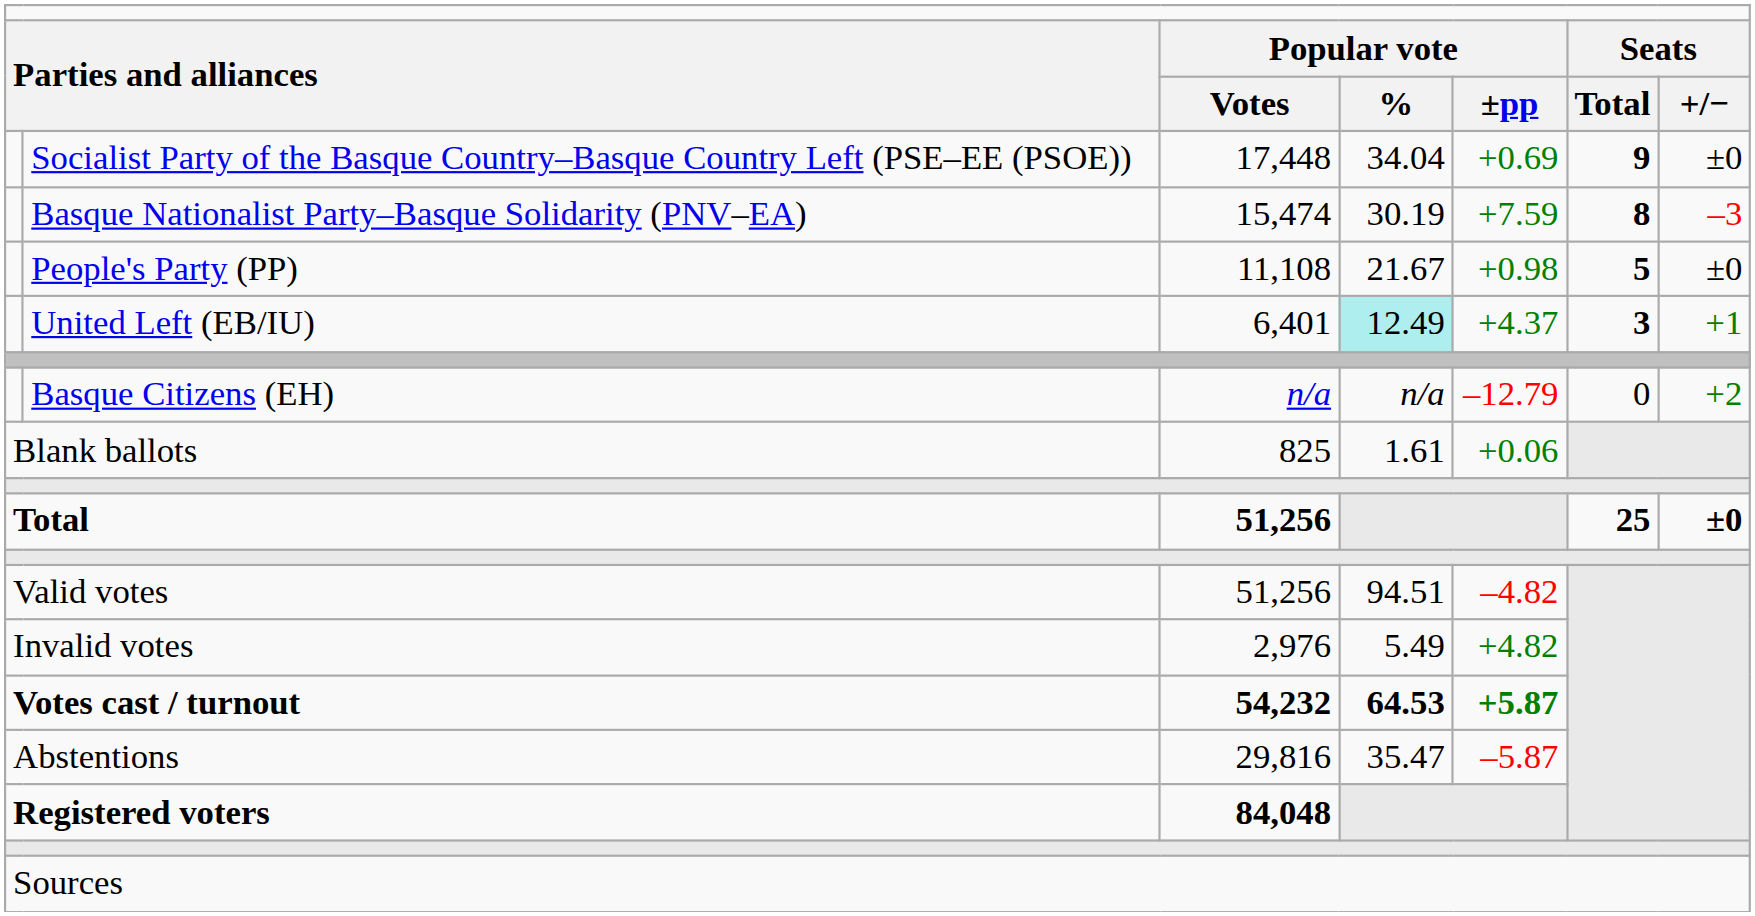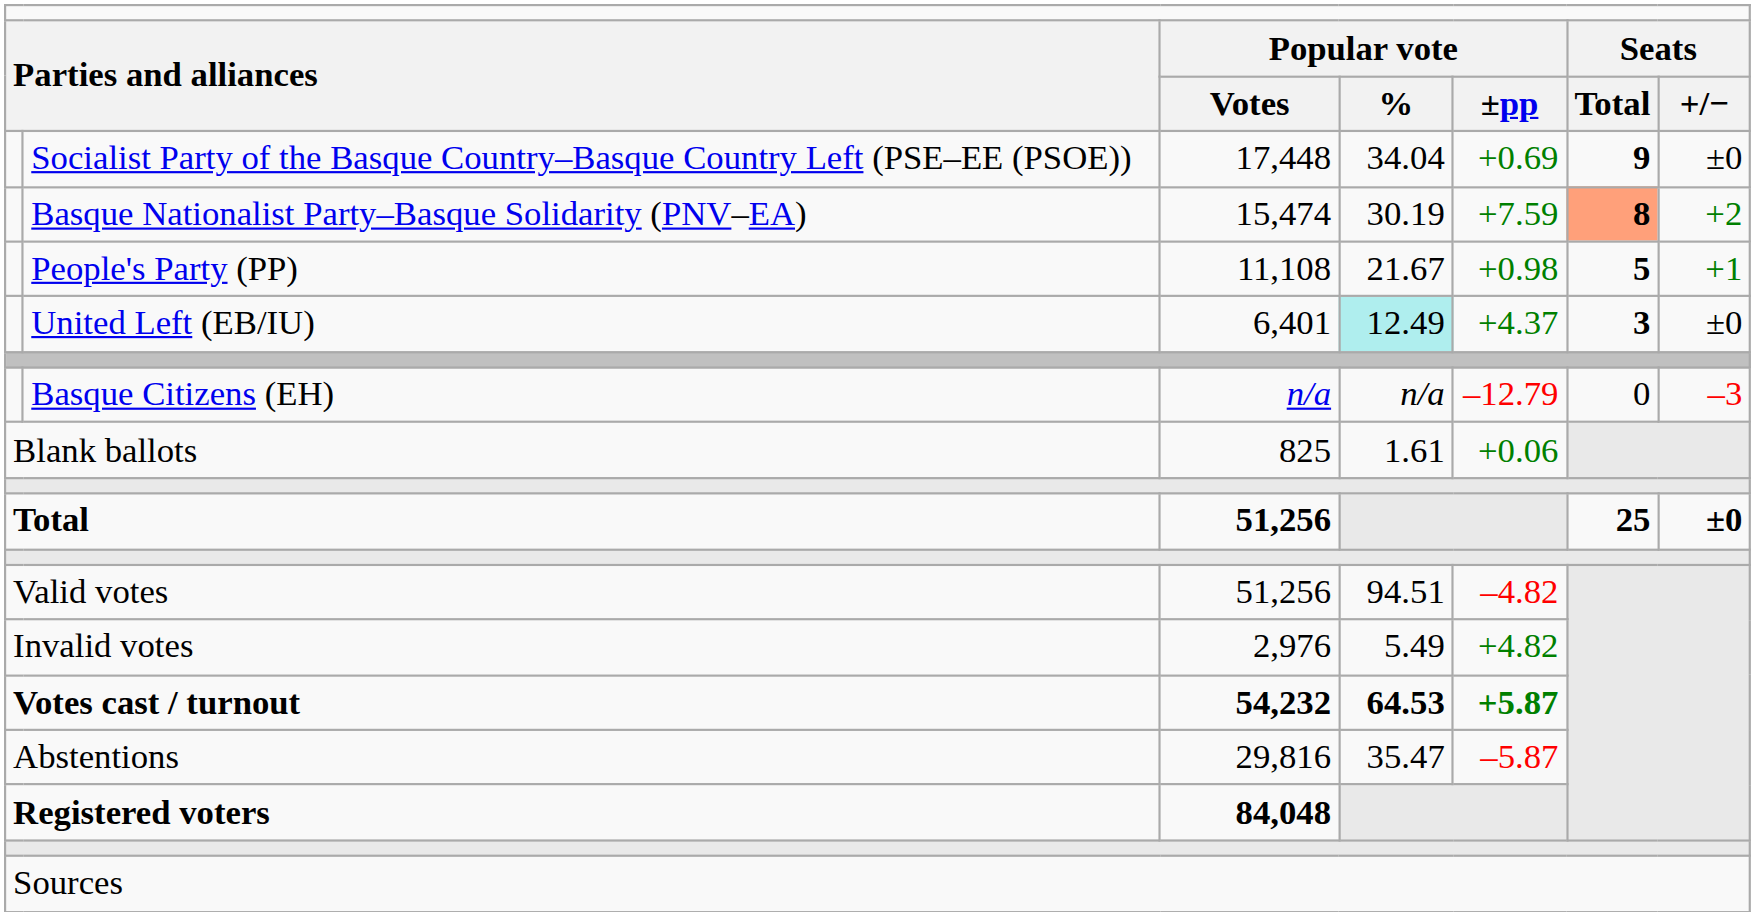(1642, 213) no background -> (1642, 213) lightsalmon background
(1725, 213) –3 -> (1724, 213) +2
(1724, 268) ±0 -> (1724, 268) +1
(1724, 323) +1 -> (1724, 323) ±0
(1724, 394) +2 -> (1725, 394) –3
